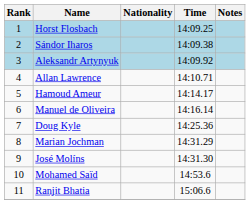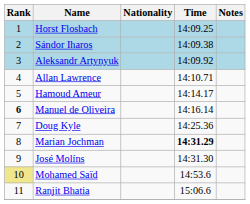(19, 110) normal -> (19, 110) bold
(195, 142) normal -> (195, 142) bold
(19, 175) no background -> (19, 175) khaki background
